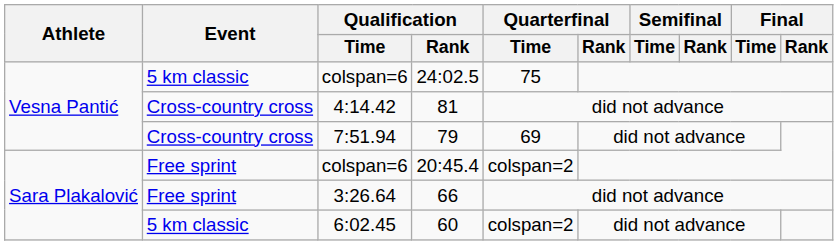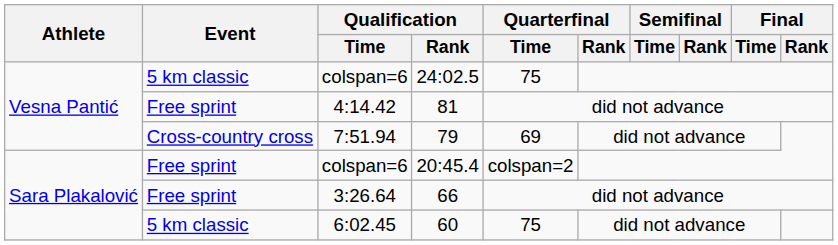(230, 107) Cross-country cross -> (191, 107) Free sprint
(531, 225) colspan=2 -> (531, 225) 75
